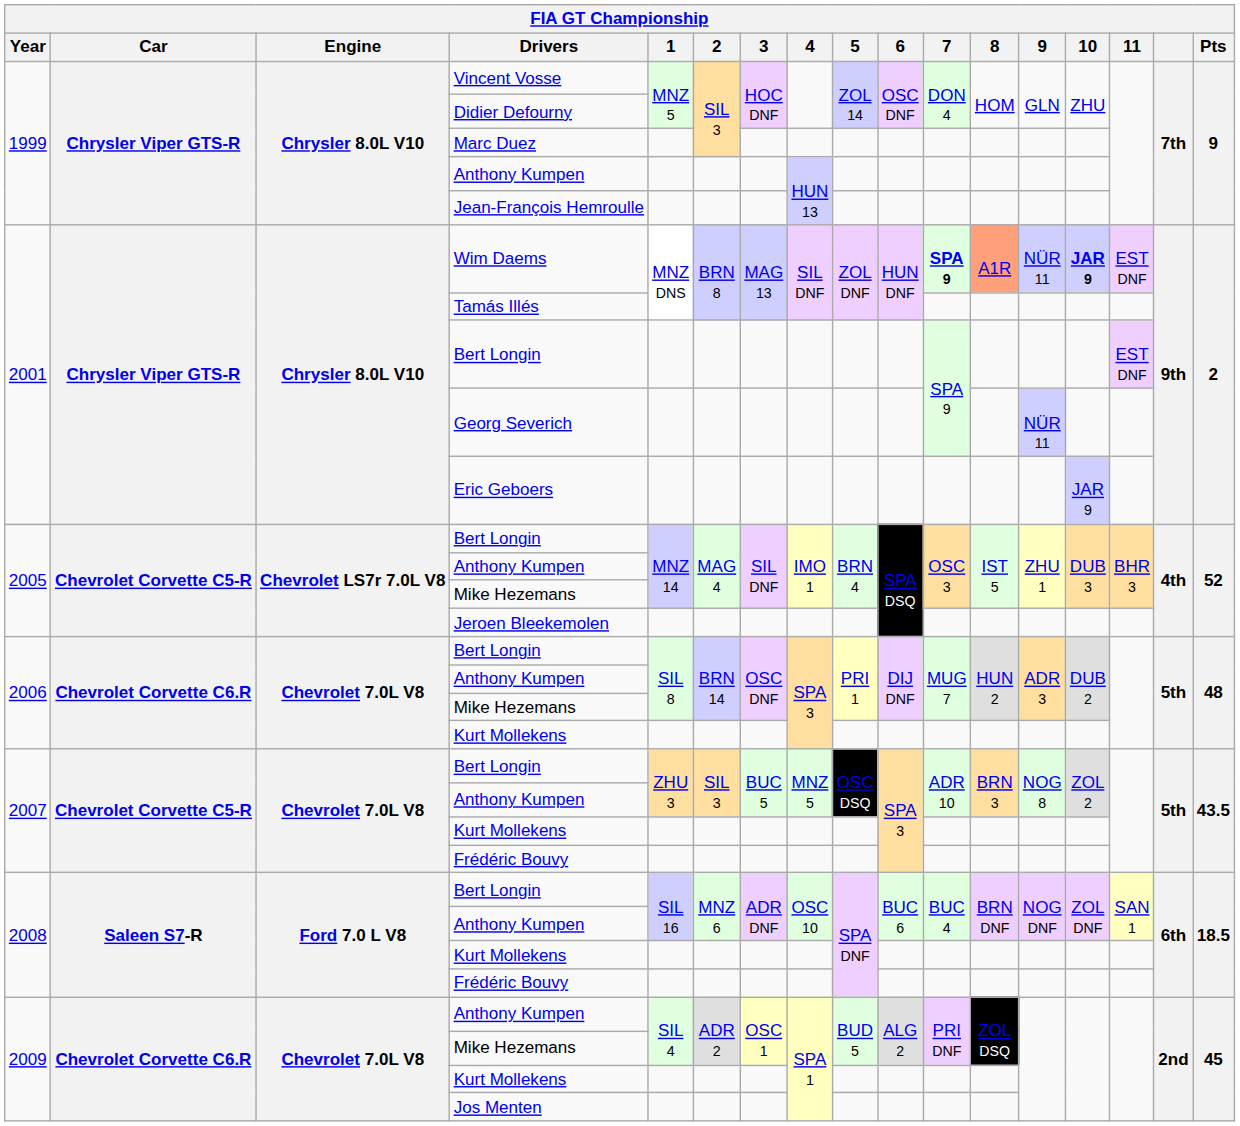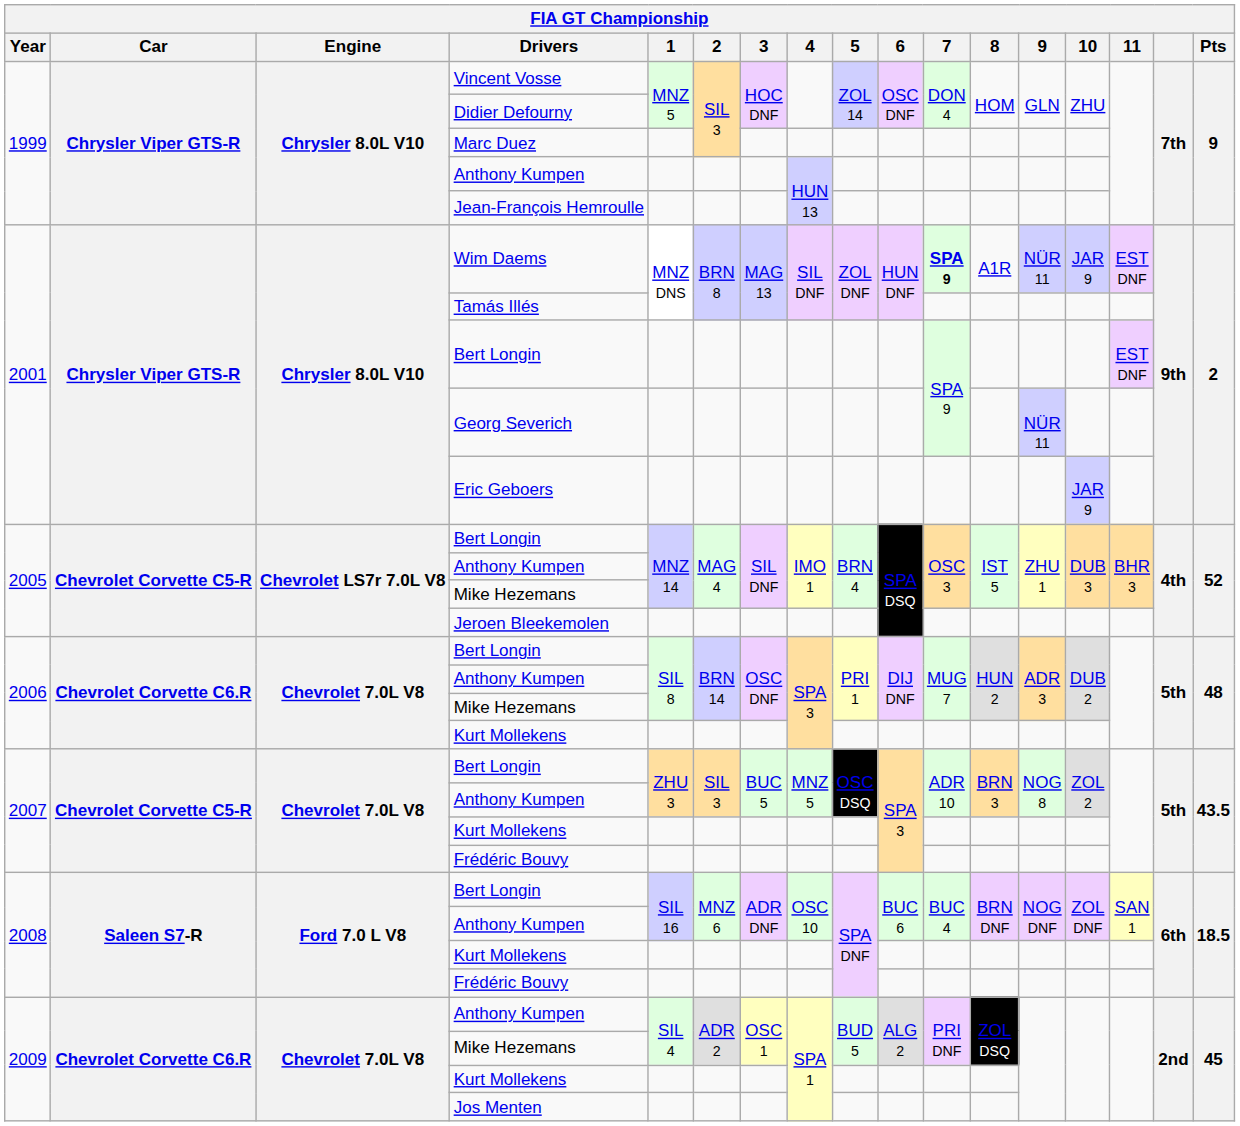(995, 269) lightsalmon background -> (995, 269) no background
(1088, 269) bold -> (1088, 268) normal
